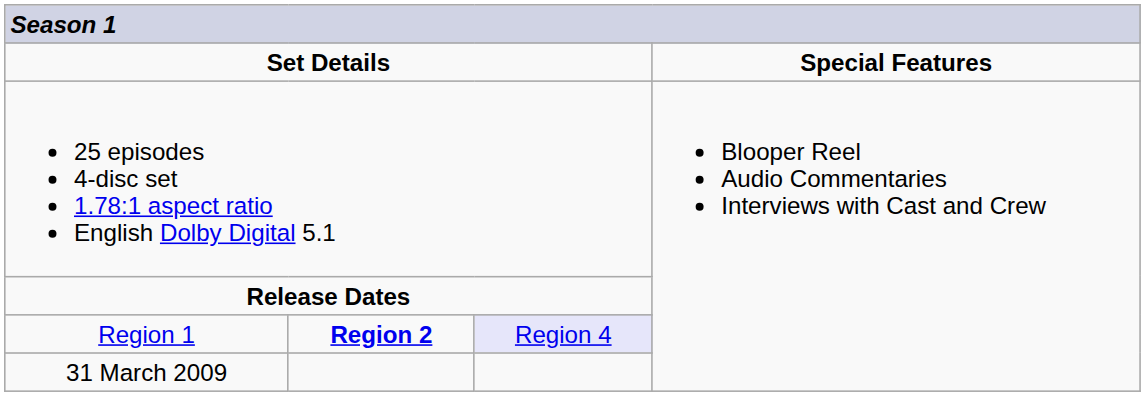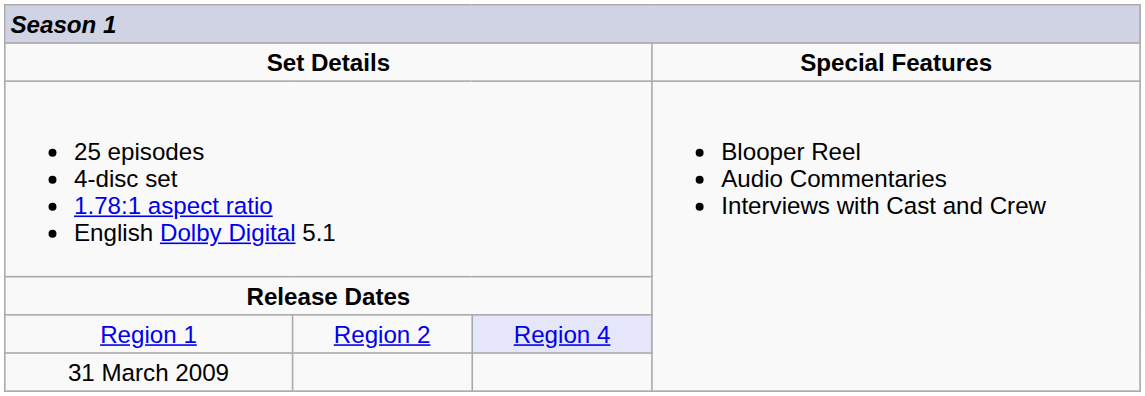(381, 334) bold -> (382, 334) normal
